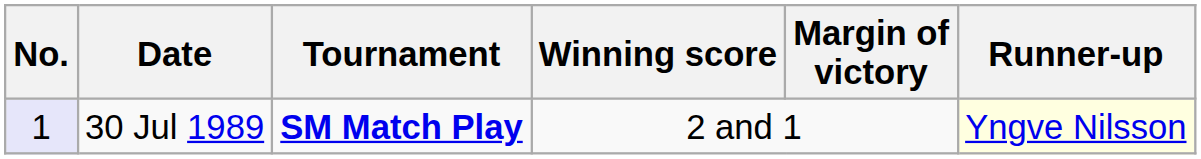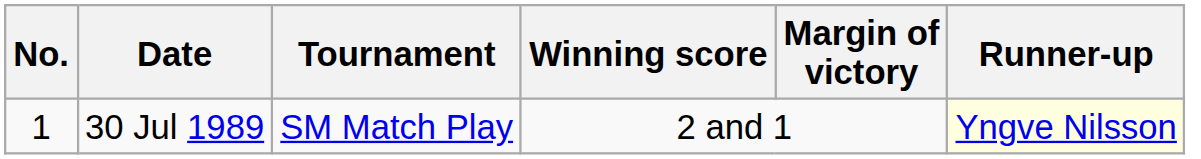(41, 126) lavender background -> (41, 126) no background
(402, 126) bold -> (397, 126) normal
